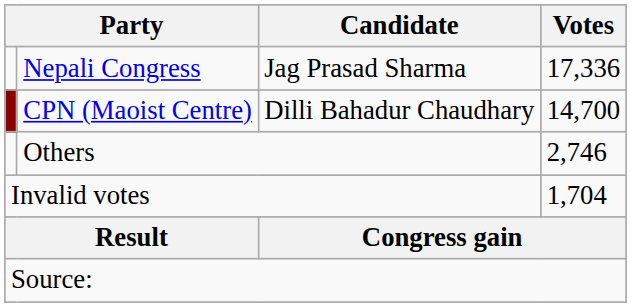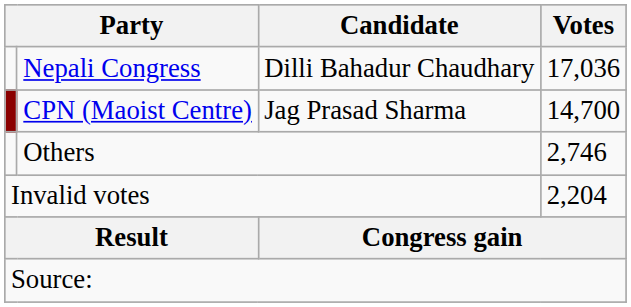(365, 68) Jag Prasad Sharma -> (399, 68) Dilli Bahadur Chaudhary
(583, 68) 17,336 -> (583, 68) 17,036
(399, 110) Dilli Bahadur Chaudhary -> (365, 110) Jag Prasad Sharma
(577, 195) 1,704 -> (577, 195) 2,204
